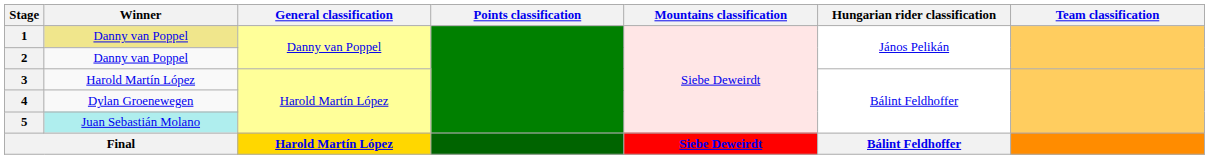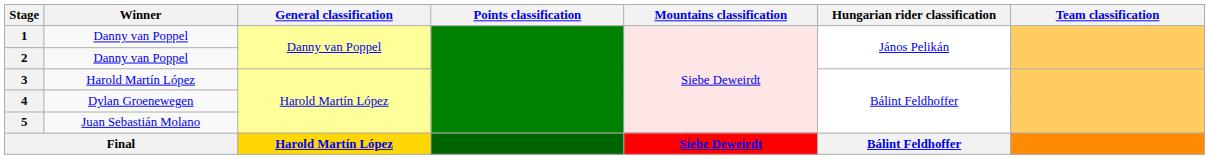(141, 36) khaki background -> (141, 36) no background
(141, 122) paleturquoise background -> (141, 122) no background
